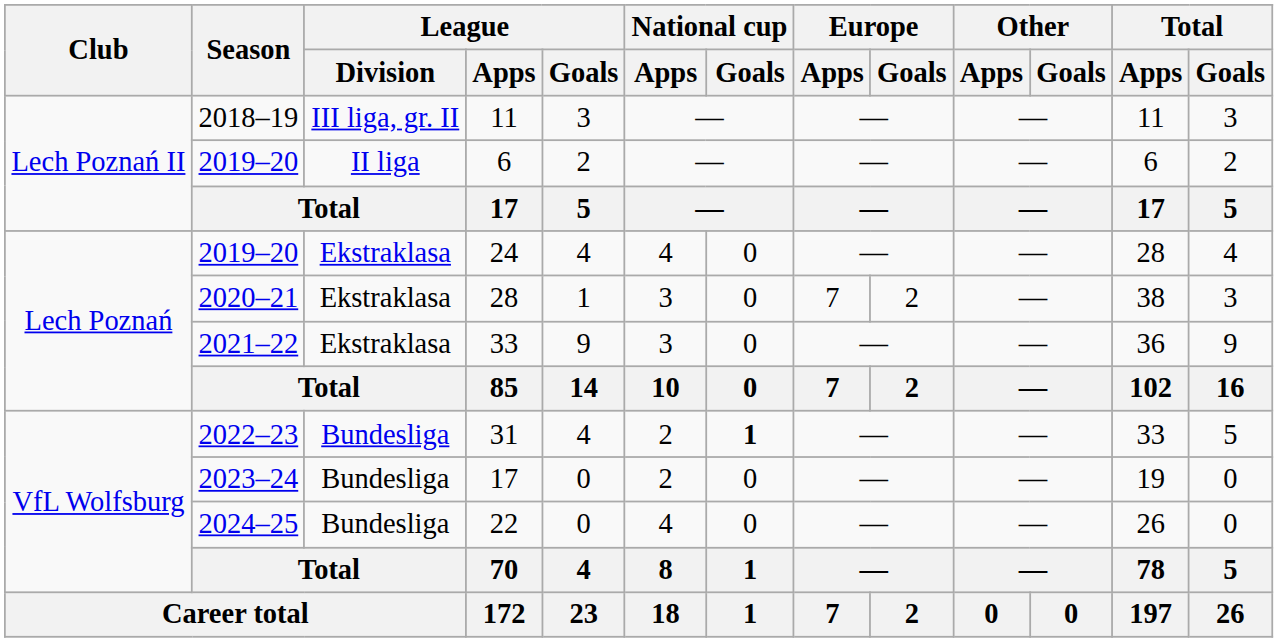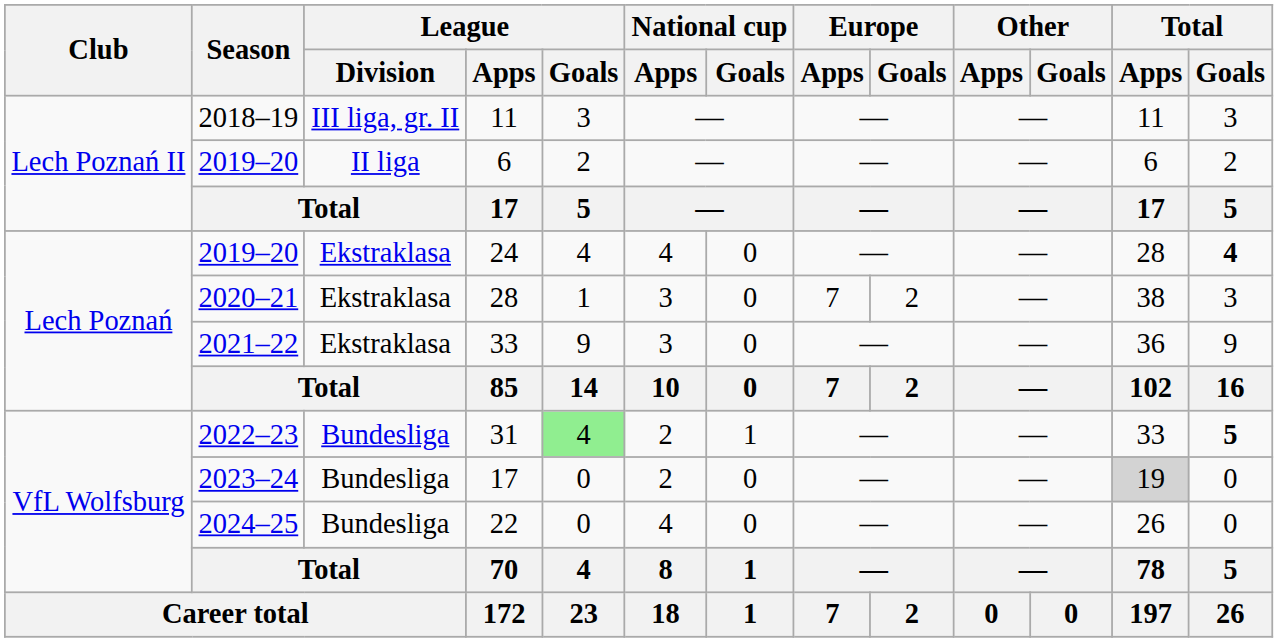(1230, 252) normal -> (1230, 252) bold
(584, 433) no background -> (584, 433) lightgreen background
(750, 433) bold -> (750, 433) normal
(1230, 433) normal -> (1230, 433) bold
(1151, 478) no background -> (1151, 478) lightgrey background
